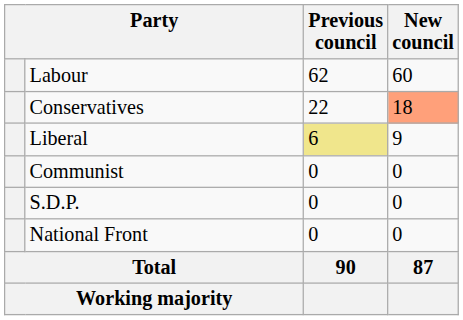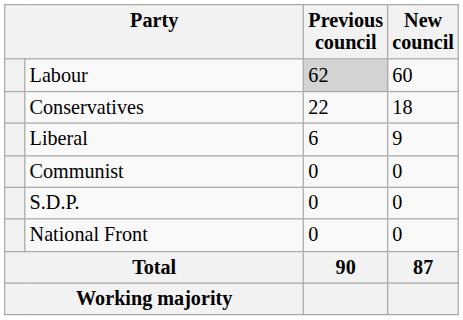(318, 75) no background -> (318, 75) lightgrey background
(402, 107) lightsalmon background -> (402, 107) no background
(313, 139) khaki background -> (313, 139) no background
